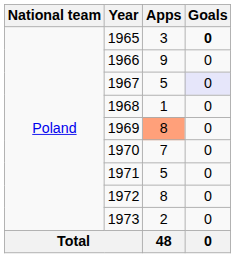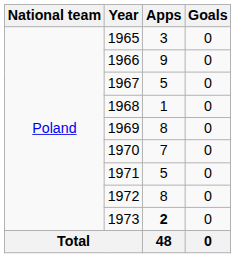(208, 38) bold -> (208, 38) normal
(208, 83) lavender background -> (208, 83) no background
(164, 128) lightsalmon background -> (164, 128) no background
(164, 219) normal -> (164, 219) bold
